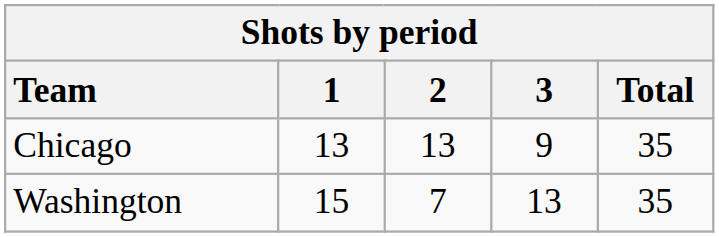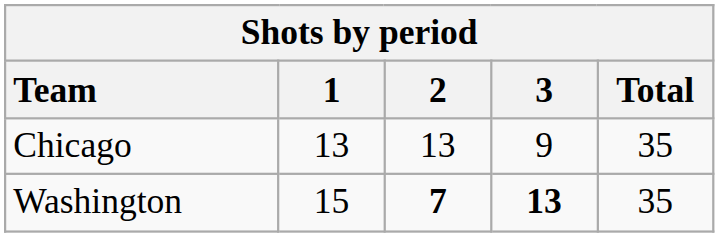(438, 201) normal -> (438, 201) bold
(544, 201) normal -> (544, 201) bold
